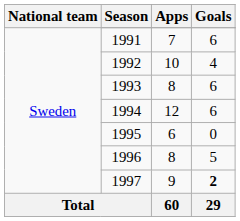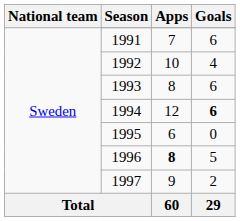(213, 110) normal -> (213, 110) bold
(172, 157) normal -> (172, 157) bold
(213, 181) bold -> (213, 181) normal
